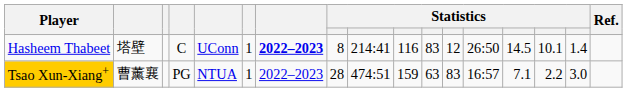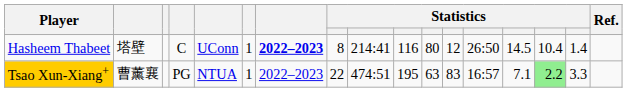(432, 48) 83 -> (432, 48) 80
(550, 48) 10.1 -> (550, 48) 10.4
(337, 74) 28 -> (337, 74) 22
(408, 74) 159 -> (408, 74) 195
(554, 74) no background -> (554, 74) lightgreen background
(578, 74) 3.0 -> (578, 74) 3.3
